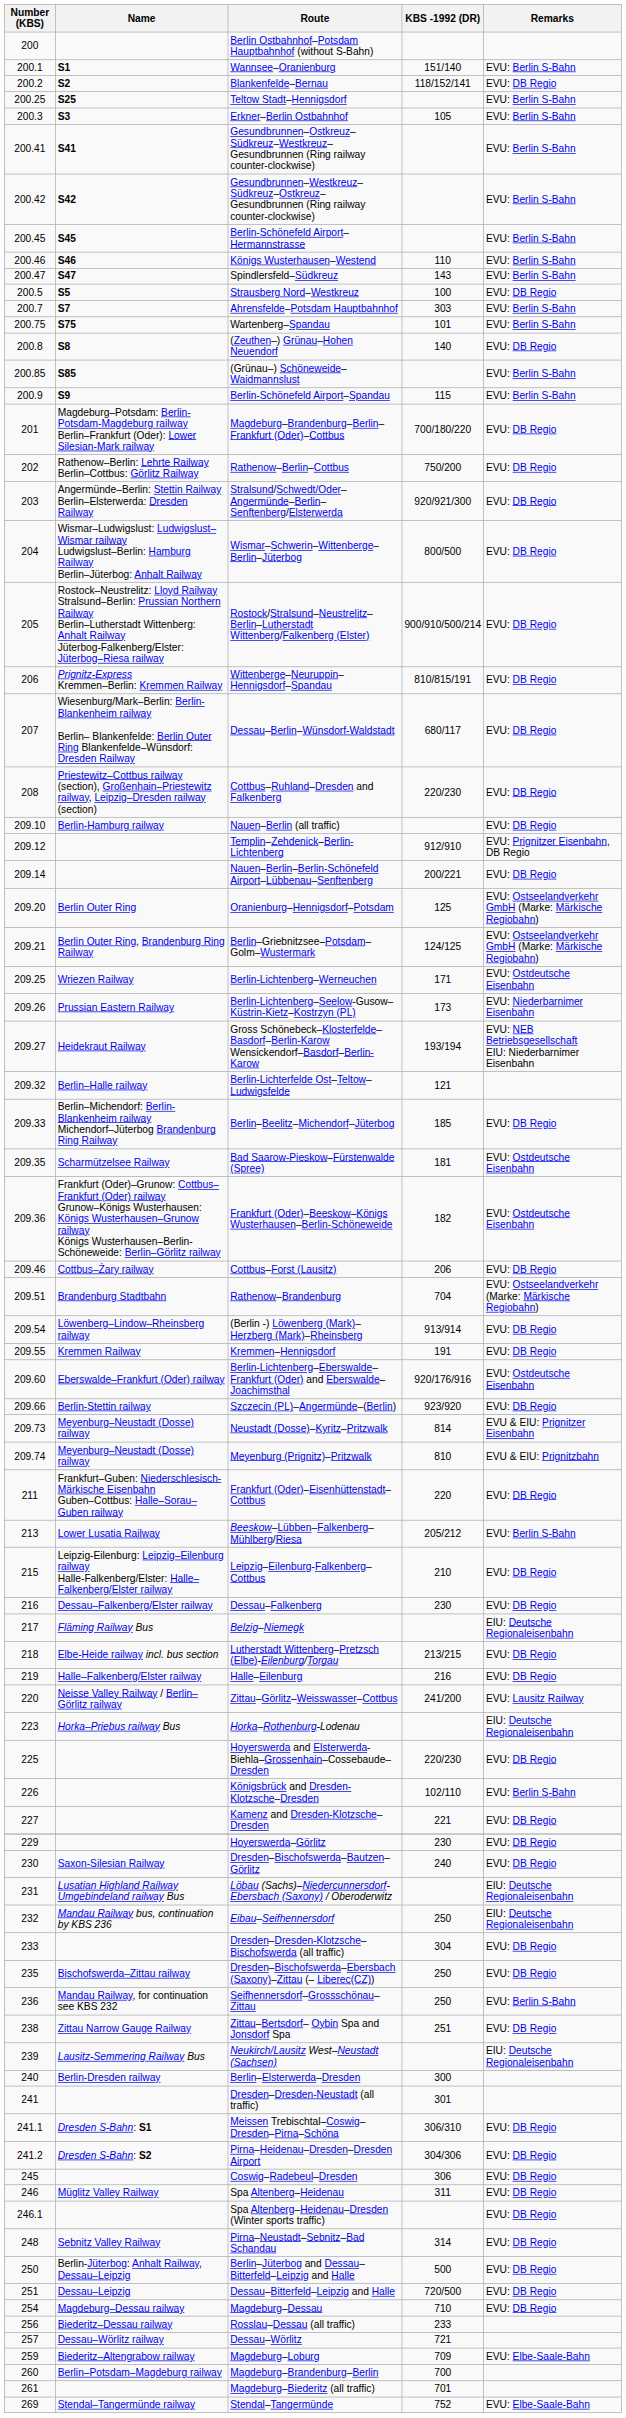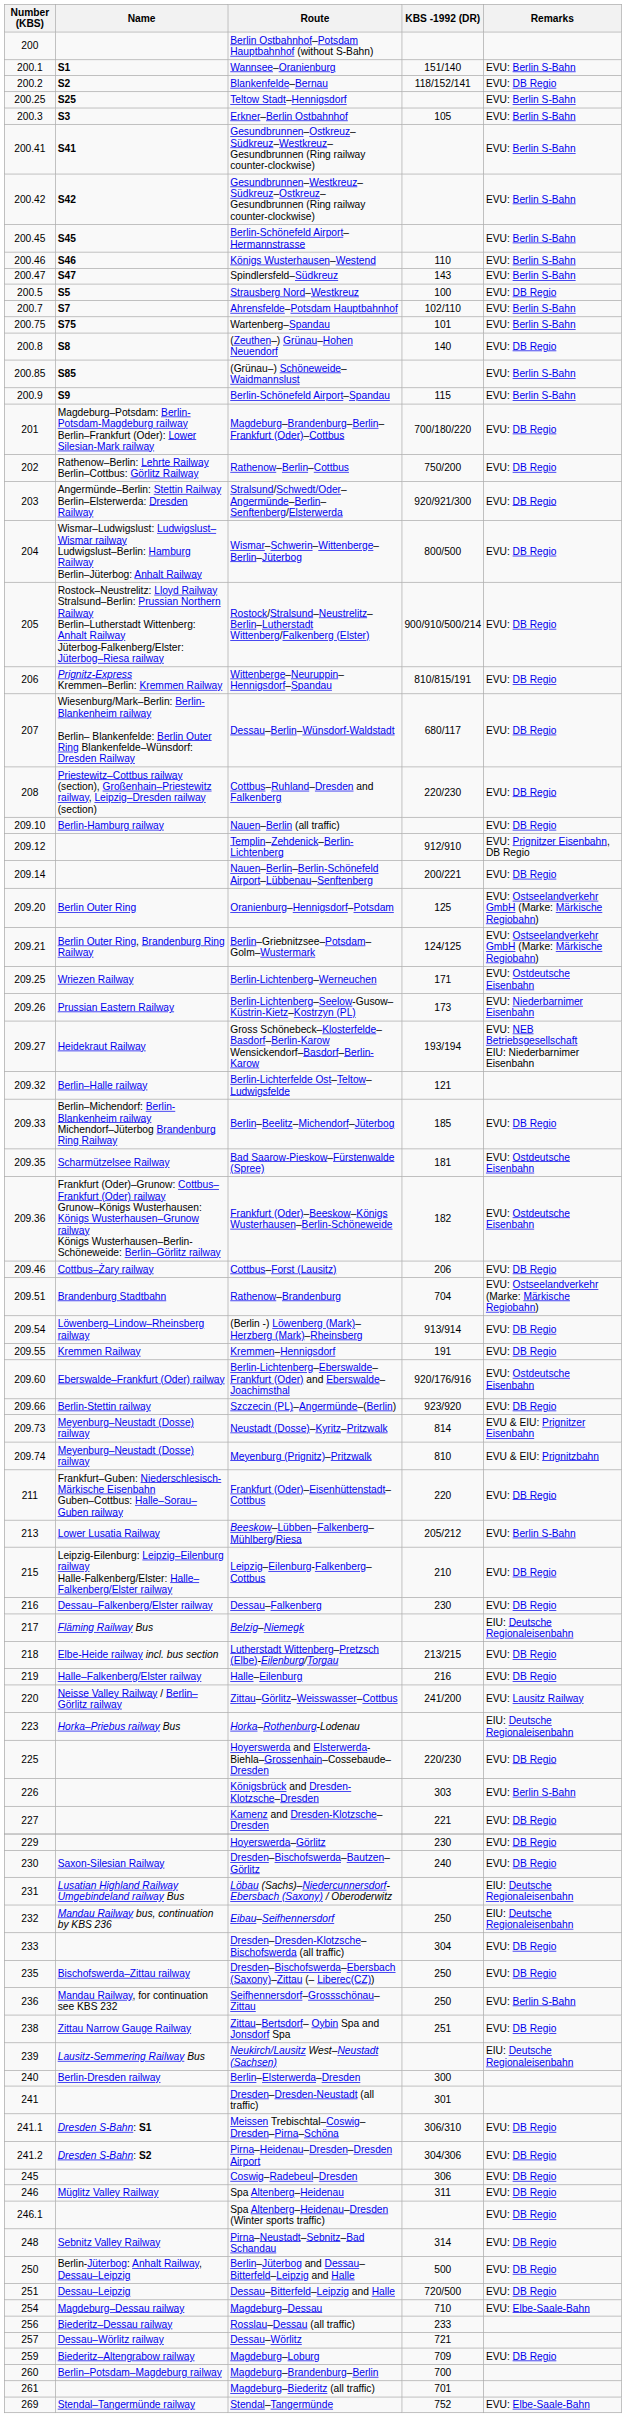(443, 309) 303 -> (443, 309) 102/110
(443, 1793) 102/110 -> (443, 1793) 303
(521, 2308) EVU: DB Regio -> (538, 2308) EVU: Elbe-Saale-Bahn
(538, 2357) EVU: Elbe-Saale-Bahn -> (521, 2357) EVU: DB Regio
